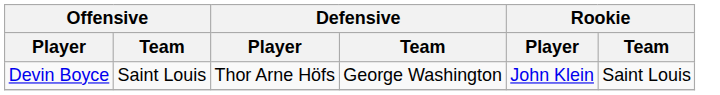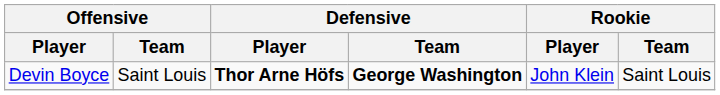(275, 75) normal -> (279, 75) bold
(423, 75) normal -> (437, 75) bold
